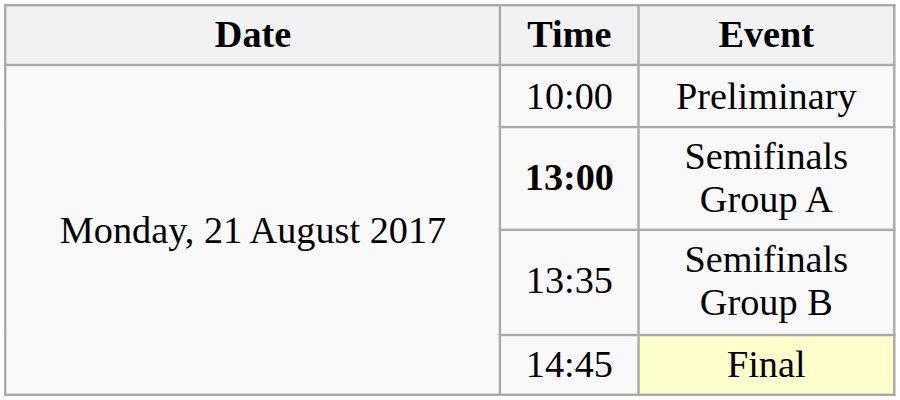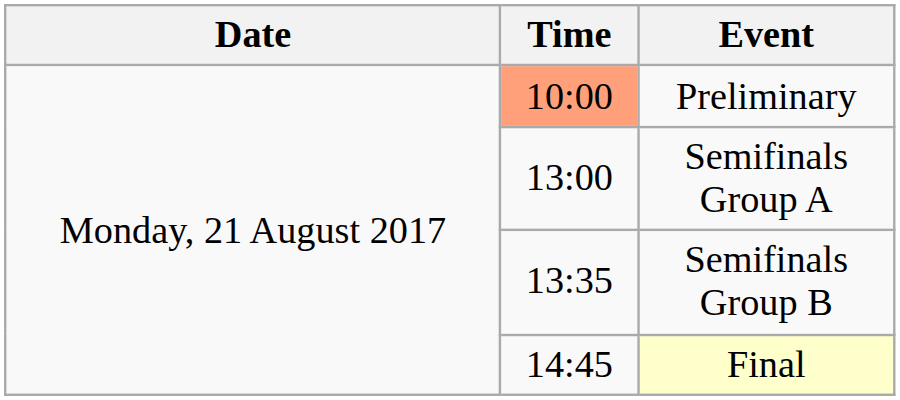(569, 95) no background -> (569, 95) lightsalmon background
(569, 177) bold -> (569, 177) normal
